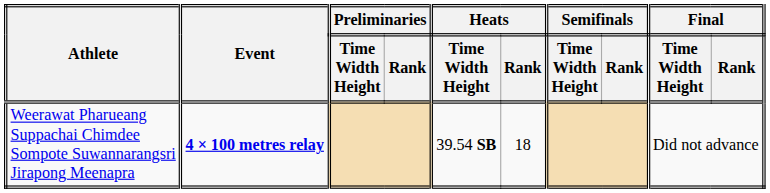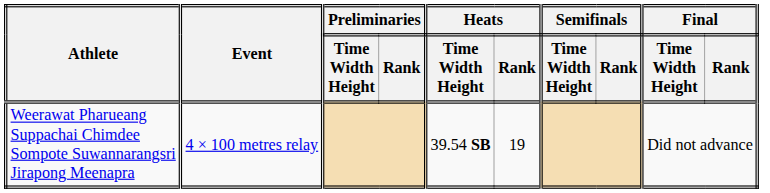(255, 144) bold -> (252, 144) normal
(523, 144) 18 -> (517, 144) 19
